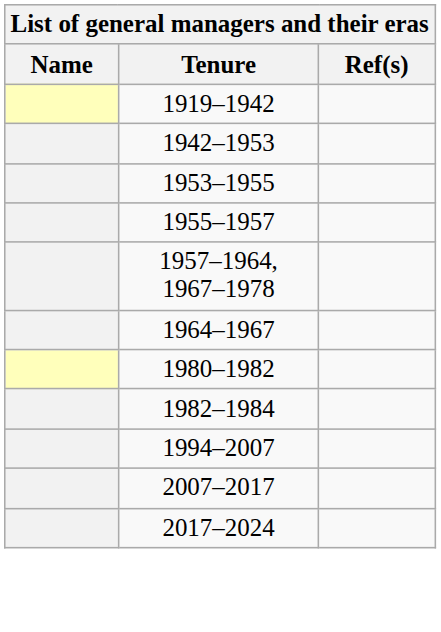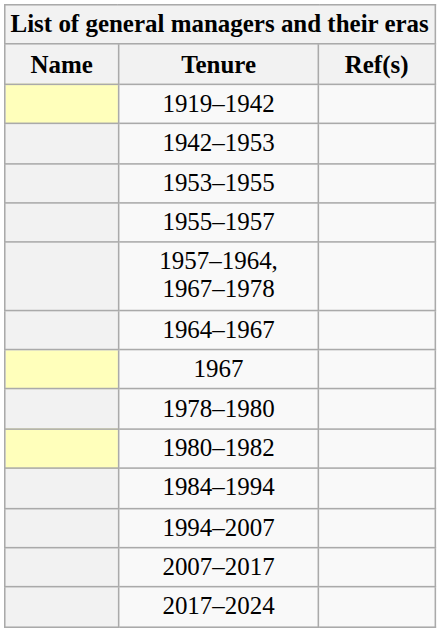+ row: (219, 369)
+ row: (219, 408)
- row: (219, 408)
+ row: (219, 487)
